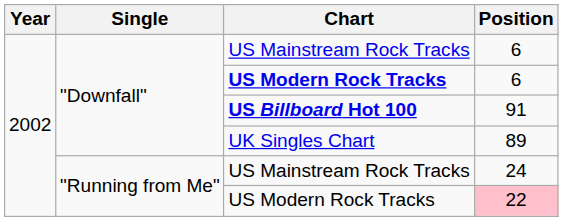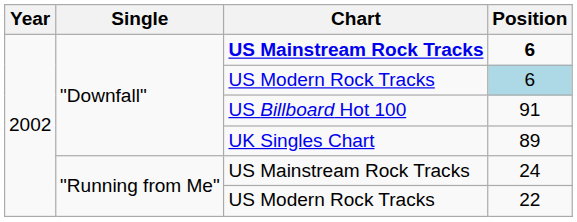(349, 49) normal -> (356, 49) bold
(516, 49) normal -> (530, 49) bold
(337, 79) bold -> (332, 79) normal
(516, 79) no background -> (530, 79) lightblue background
(323, 110) bold -> (317, 110) normal
(516, 200) pink background -> (530, 200) no background
